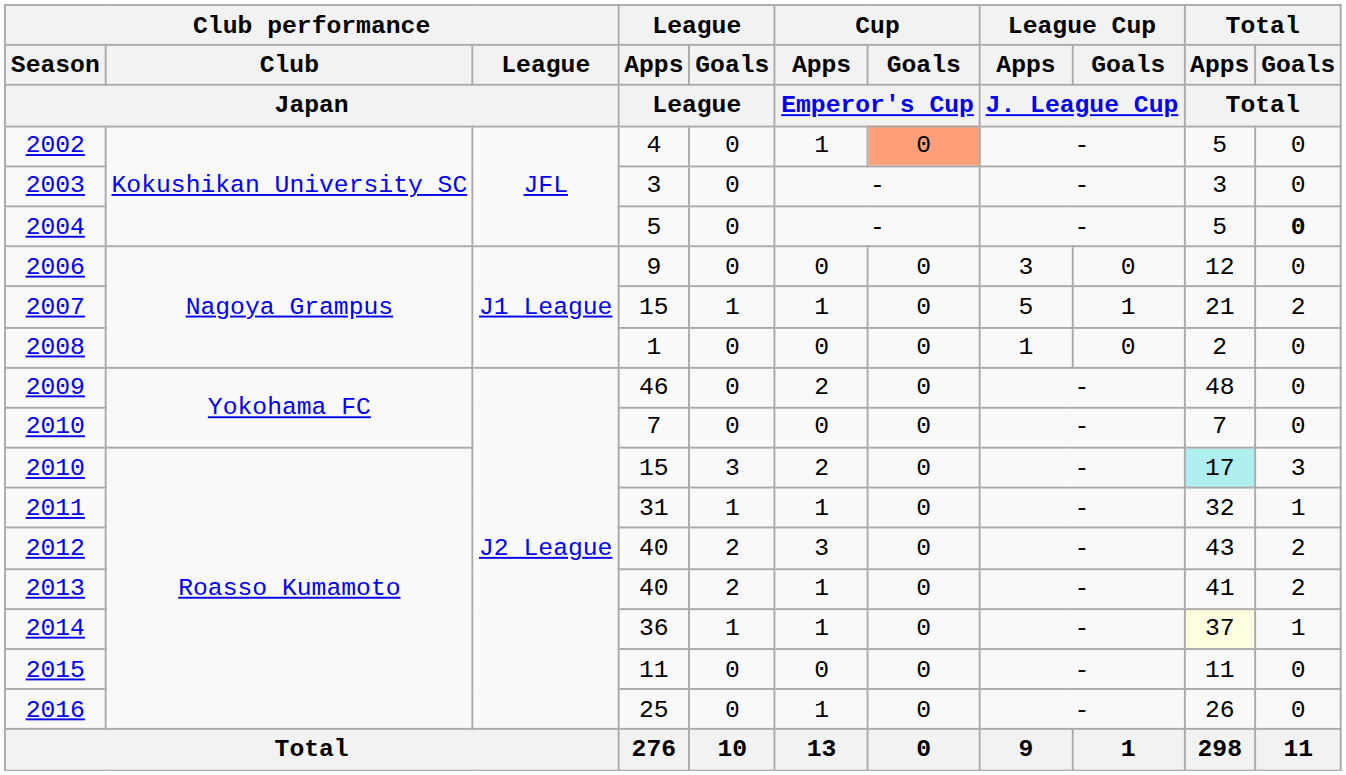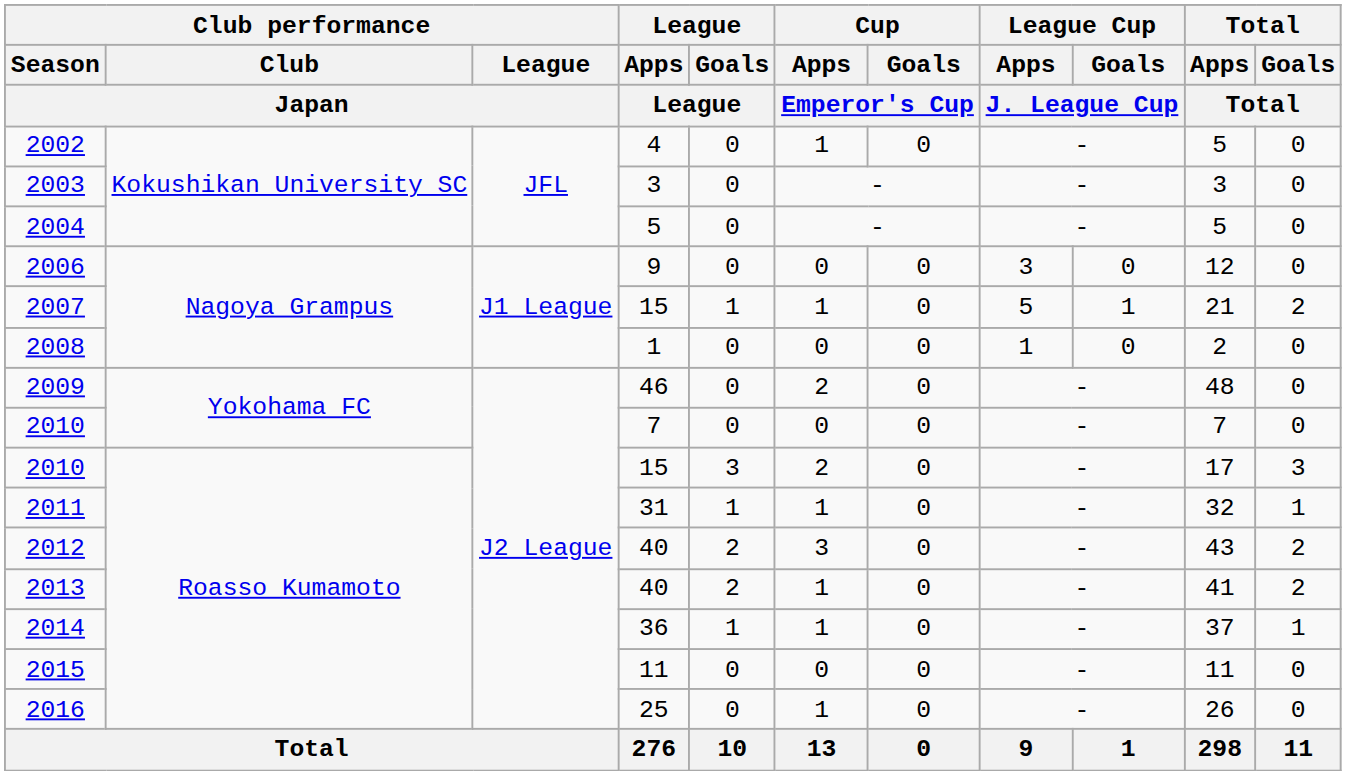(924, 146) lightsalmon background -> (924, 146) no background
(1298, 226) bold -> (1298, 226) normal
(1220, 468) paleturquoise background -> (1220, 468) no background
(1220, 629) lightyellow background -> (1220, 629) no background
